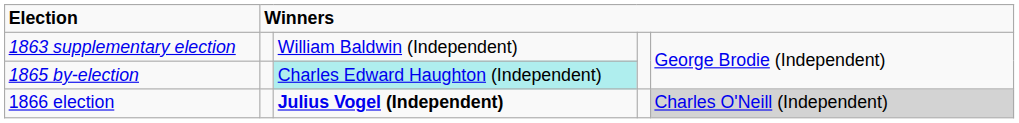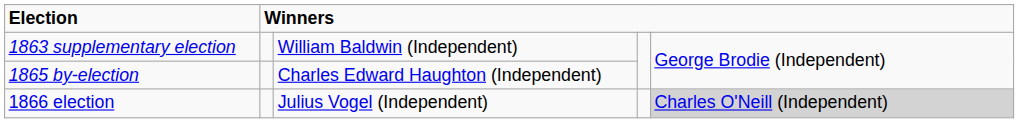(440, 74) paleturquoise background -> (440, 74) no background
(391, 103) bold -> (383, 103) normal
